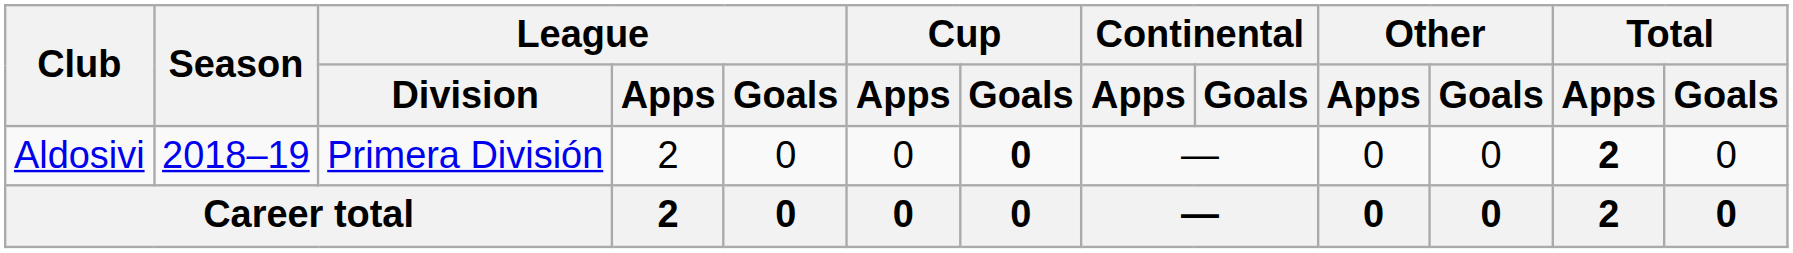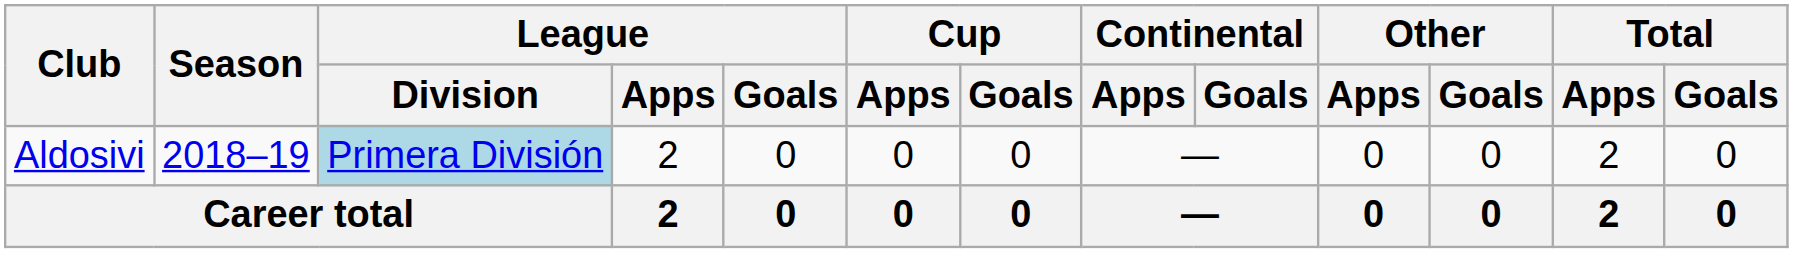(465, 154) no background -> (465, 154) lightblue background
(1021, 154) bold -> (1021, 154) normal
(1609, 154) bold -> (1609, 154) normal
